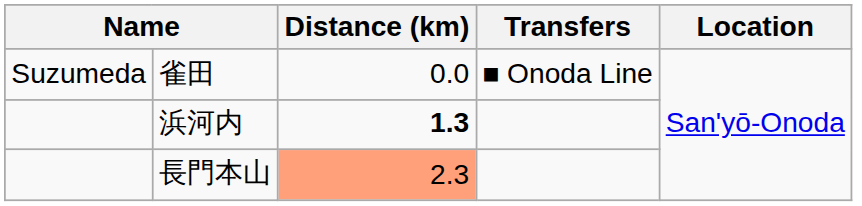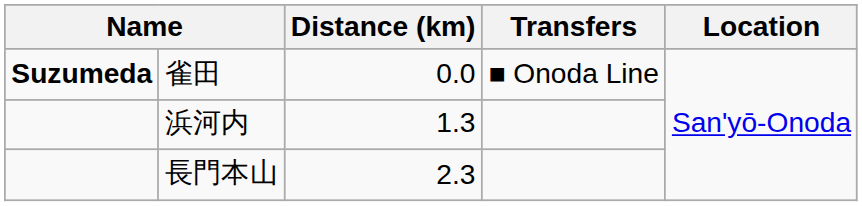(79, 74) normal -> (82, 74) bold
(450, 124) bold -> (456, 124) normal
(450, 174) lightsalmon background -> (456, 174) no background
